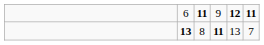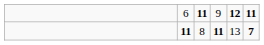(186, 31) 13 -> (186, 31) 11
(251, 31) normal -> (251, 31) bold
